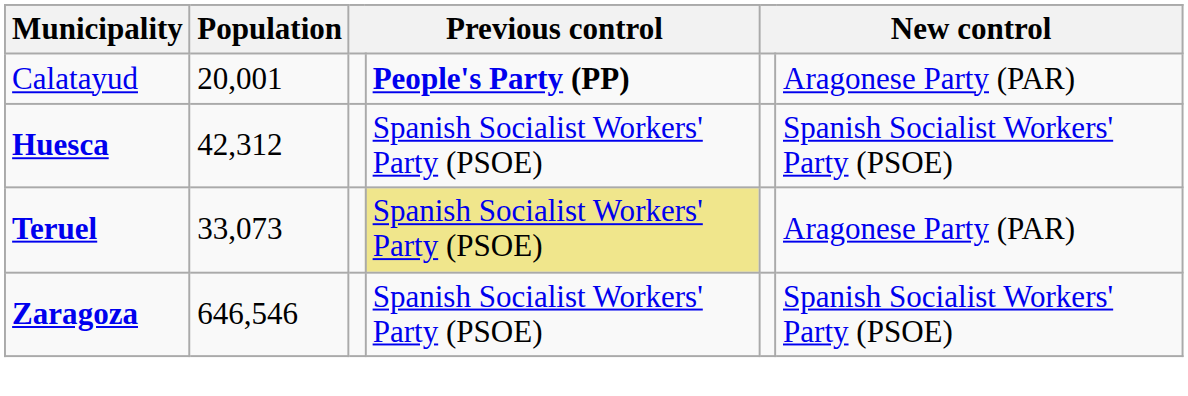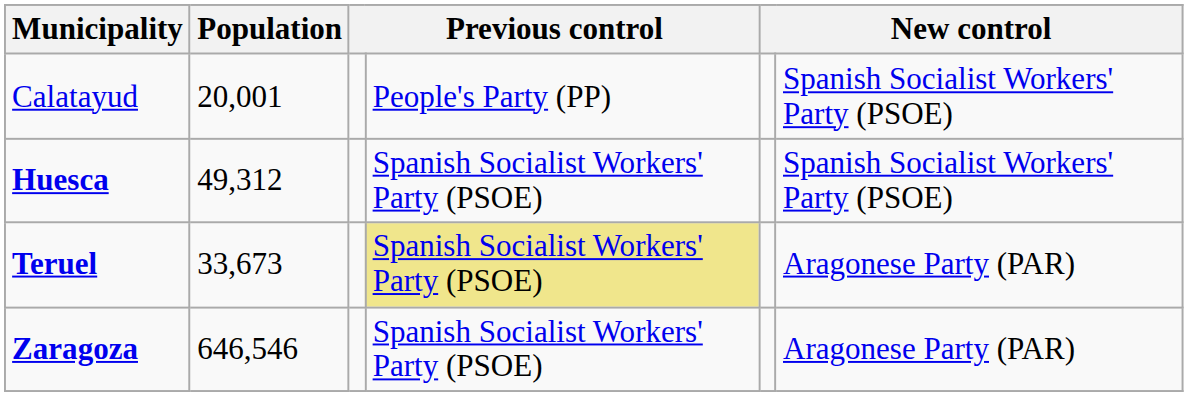(501, 78) bold -> (492, 95) normal
(929, 78) Aragonese Party (PAR) -> (948, 95) Spanish Socialist Workers' Party (PSOE)
(240, 145) 42,312 -> (240, 179) 49,312
(240, 229) 33,073 -> (240, 264) 33,673
(948, 313) Spanish Socialist Workers' Party (PSOE) -> (929, 348) Aragonese Party (PAR)
